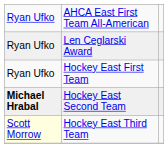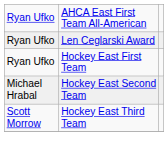(25, 101) bold -> (24, 90) normal
(24, 129) lightyellow background -> (24, 117) no background
